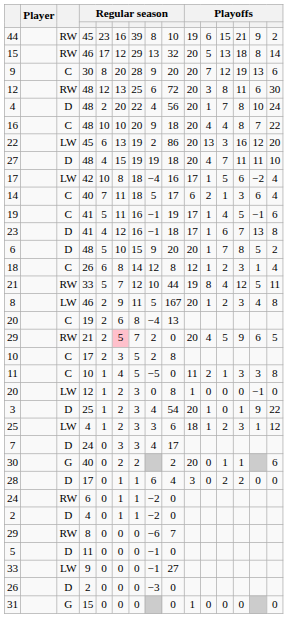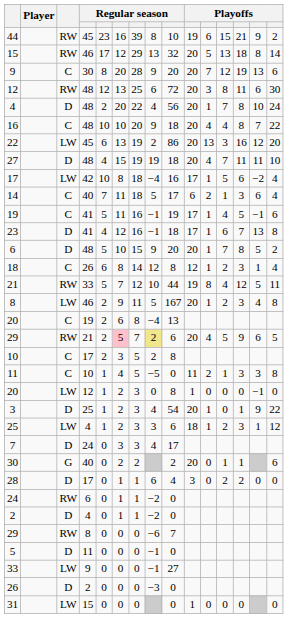(154, 338) no background -> (154, 338) khaki background
(173, 338) 0 -> (173, 338) 6
(68, 604) G -> (68, 604) LW
